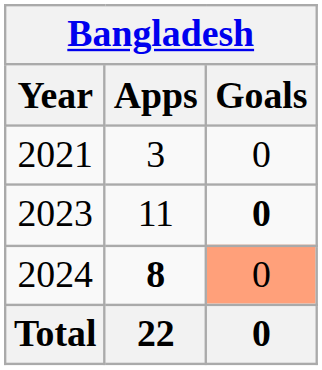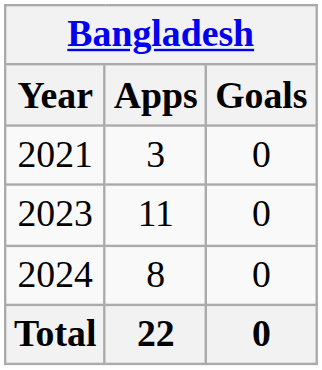(261, 214) bold -> (261, 214) normal
(156, 273) bold -> (156, 273) normal
(261, 273) lightsalmon background -> (261, 273) no background
